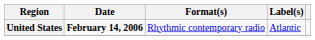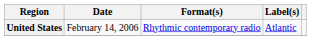(105, 27) bold -> (103, 27) normal
